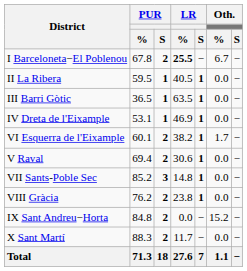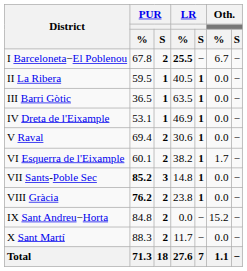rows swapped: (25, 158) <-> (66, 138)
(142, 177) normal -> (142, 177) bold
(142, 197) normal -> (142, 197) bold
